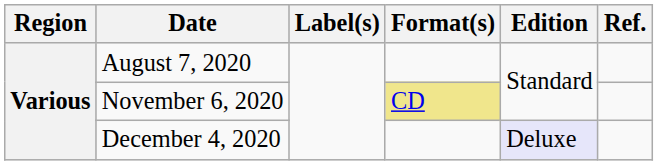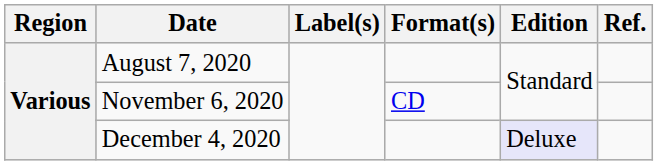(408, 100) khaki background -> (408, 100) no background
